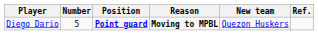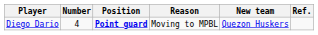(77, 24) 5 -> (77, 24) 4
(185, 24) bold -> (185, 24) normal
